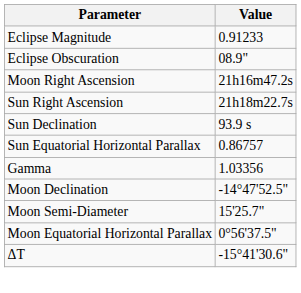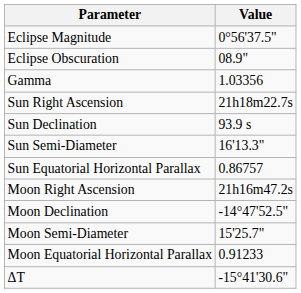(241, 37) 0.91233 -> (248, 37) 0°56'37.5"
rows swapped: (29, 168) <-> (71, 80)
+ row: (62, 146)
(248, 233) 0°56'37.5" -> (241, 255) 0.91233
